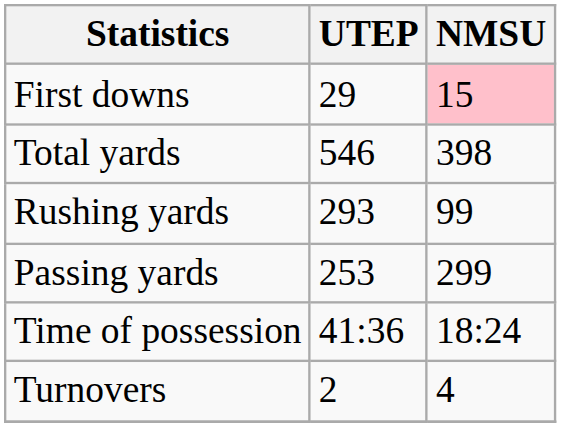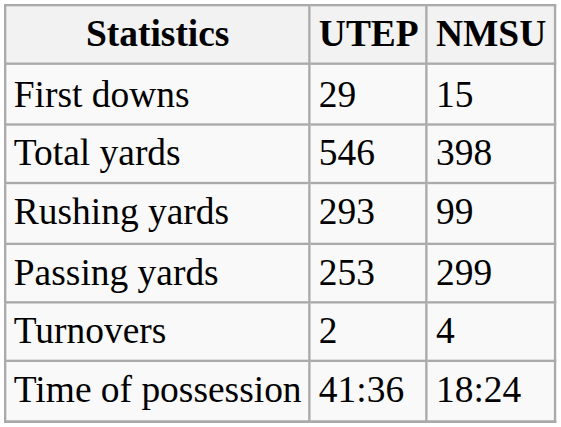(455, 93) pink background -> (455, 93) no background
rows swapped: (90, 390) <-> (158, 331)
